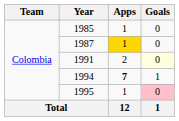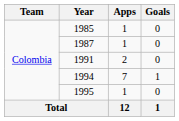(125, 44) gold background -> (125, 44) no background
(158, 60) lightyellow background -> (158, 60) no background
(125, 76) bold -> (125, 76) normal
(158, 92) pink background -> (158, 92) no background
